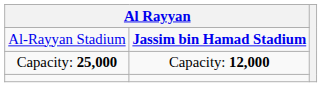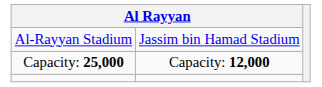(219, 39) bold -> (219, 39) normal
